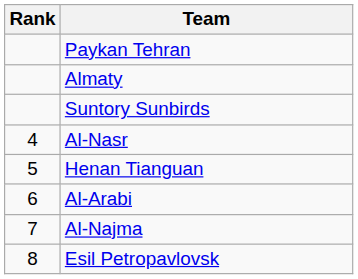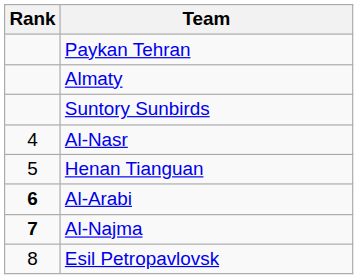(33, 199) normal -> (33, 199) bold
(33, 229) normal -> (33, 229) bold
